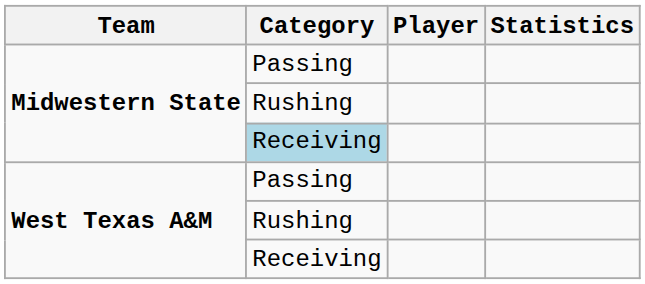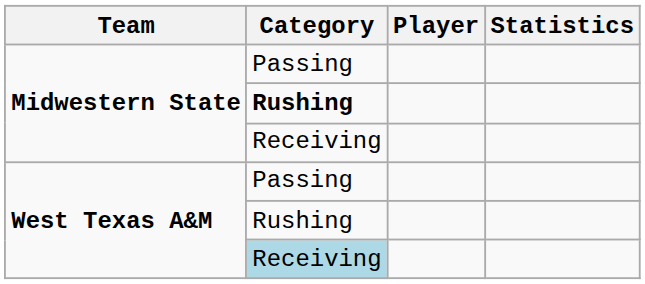(303, 103) normal -> (303, 103) bold
(317, 142) lightblue background -> (317, 142) no background
(317, 259) no background -> (317, 259) lightblue background
